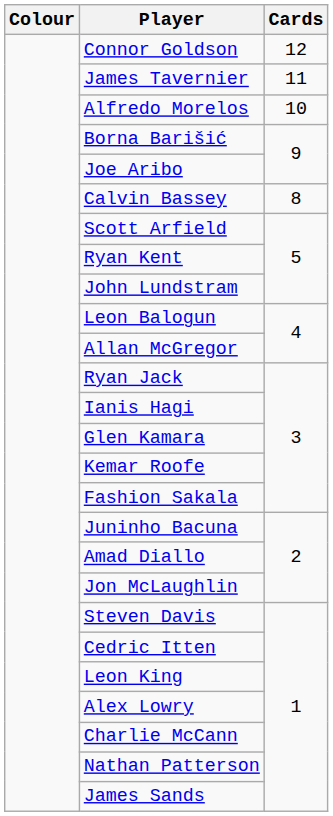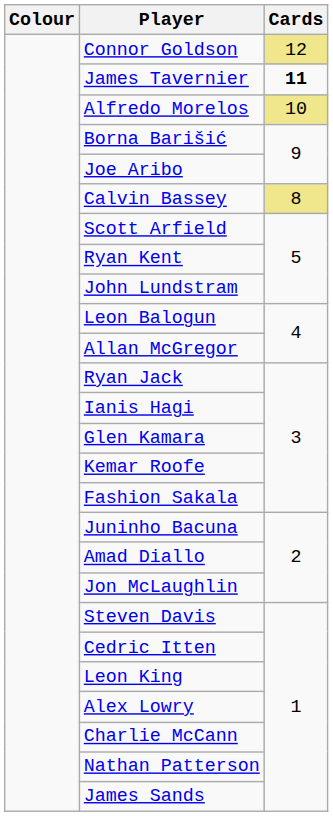(296, 50) no background -> (296, 50) khaki background
(296, 79) normal -> (296, 79) bold
(296, 109) no background -> (296, 109) khaki background
(296, 199) no background -> (296, 199) khaki background
